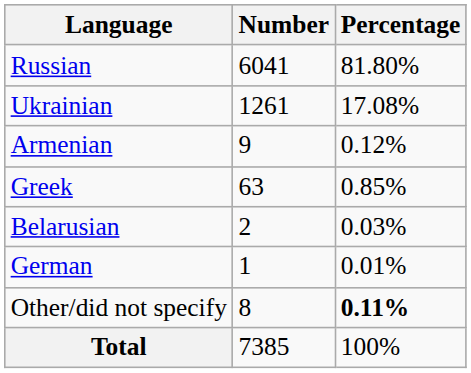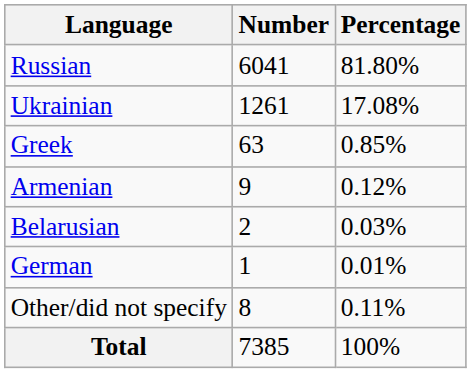rows swapped: (42, 186) <-> (62, 145)
(375, 307) bold -> (373, 307) normal
